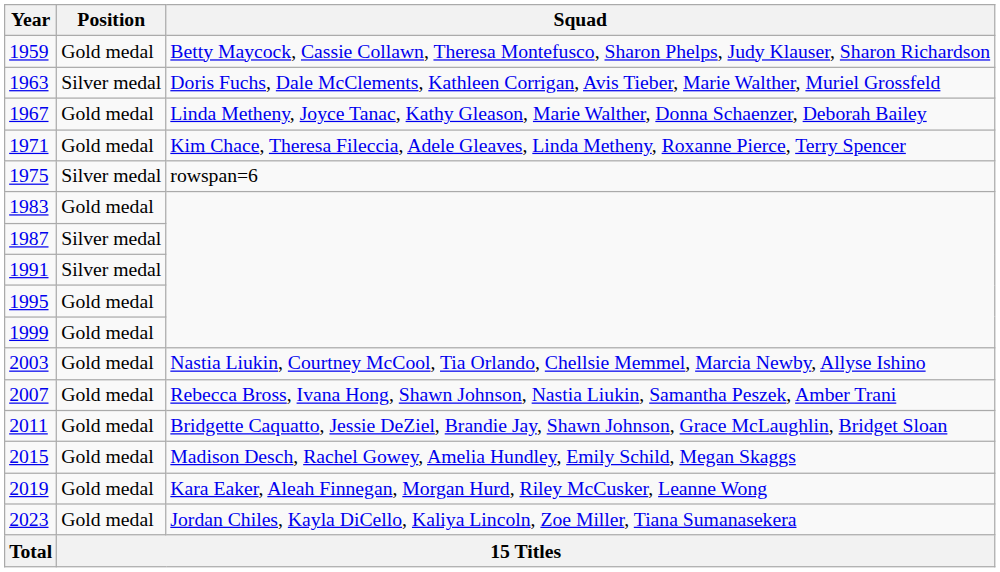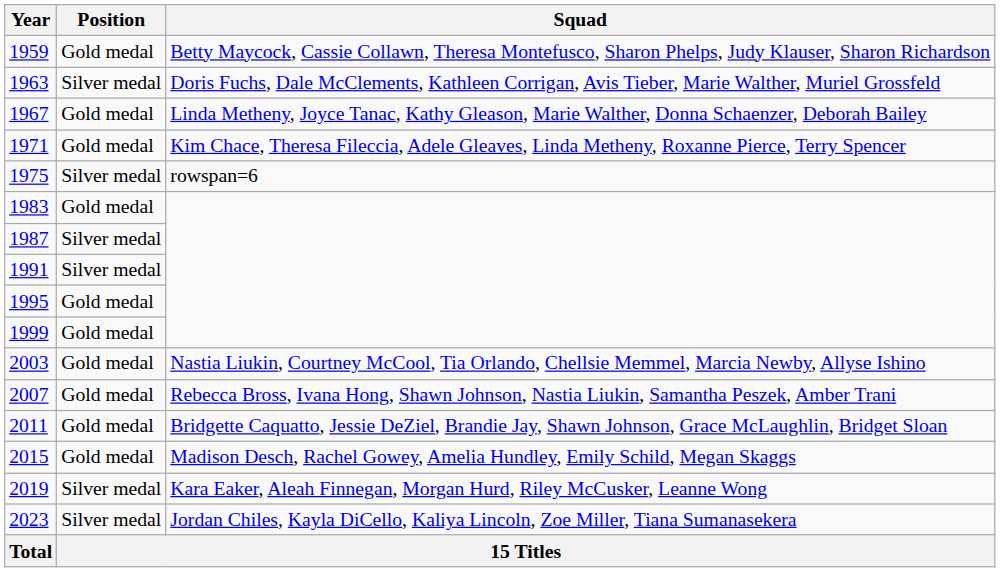(107, 488) Gold medal -> (111, 488) Silver medal
(107, 519) Gold medal -> (111, 519) Silver medal
